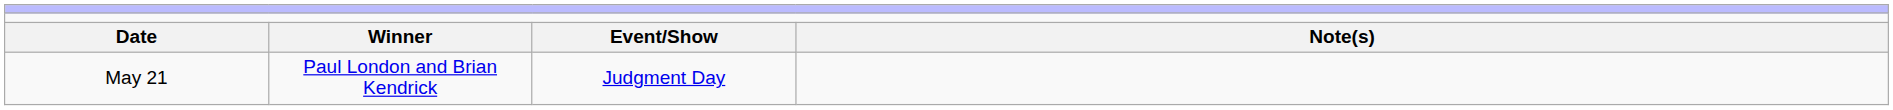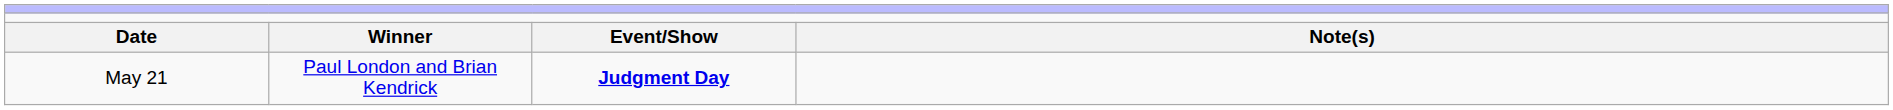(664, 78) normal -> (664, 78) bold
